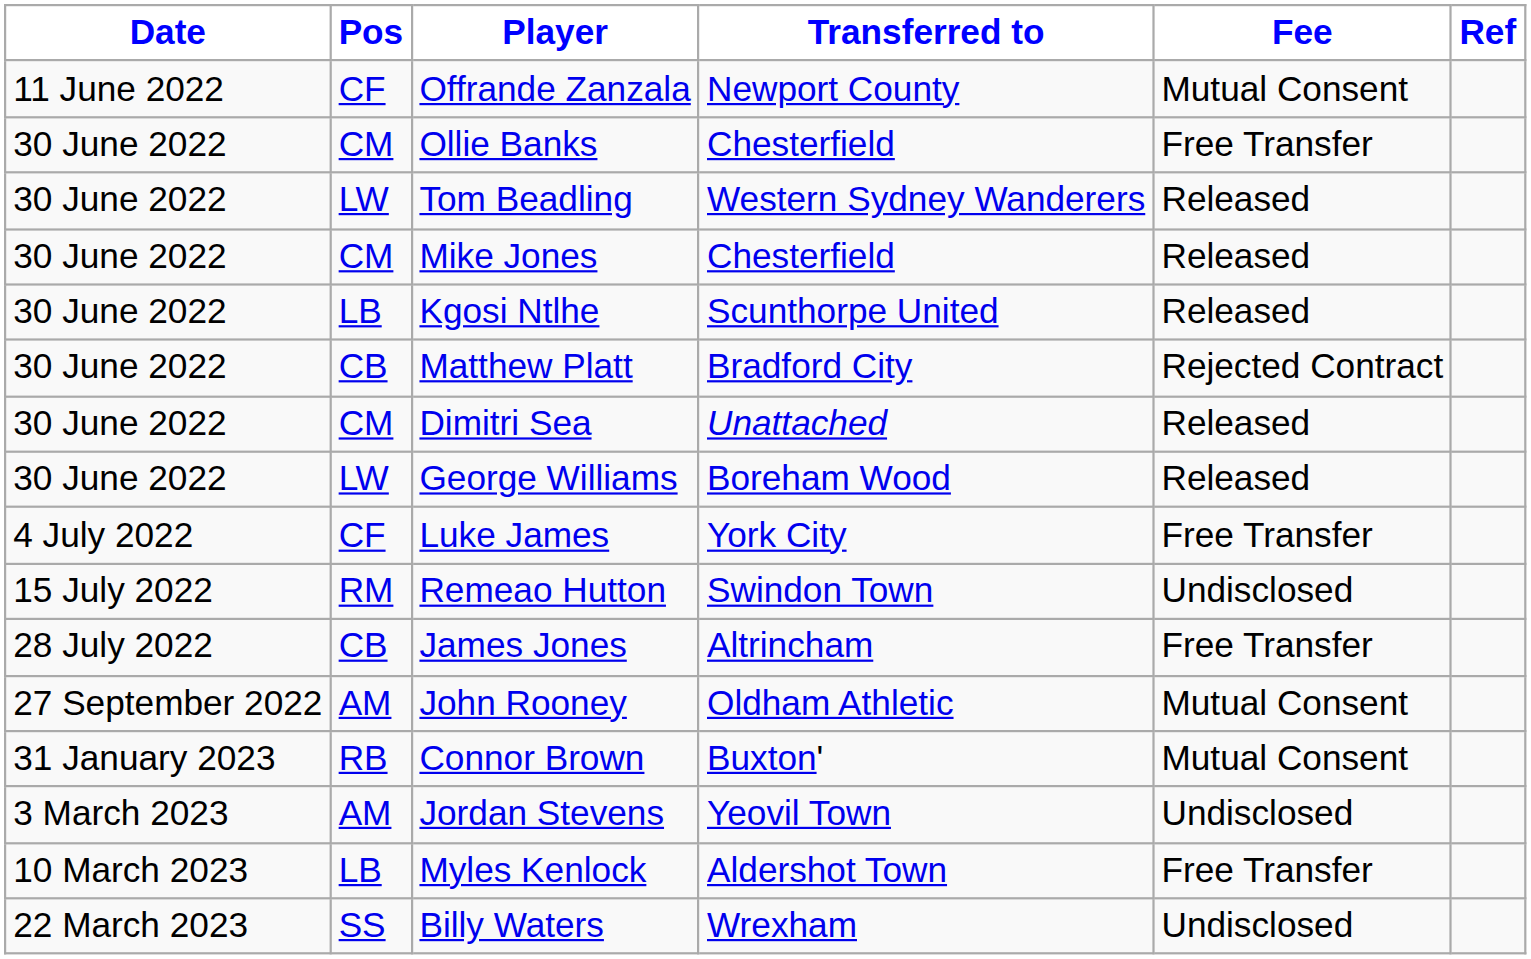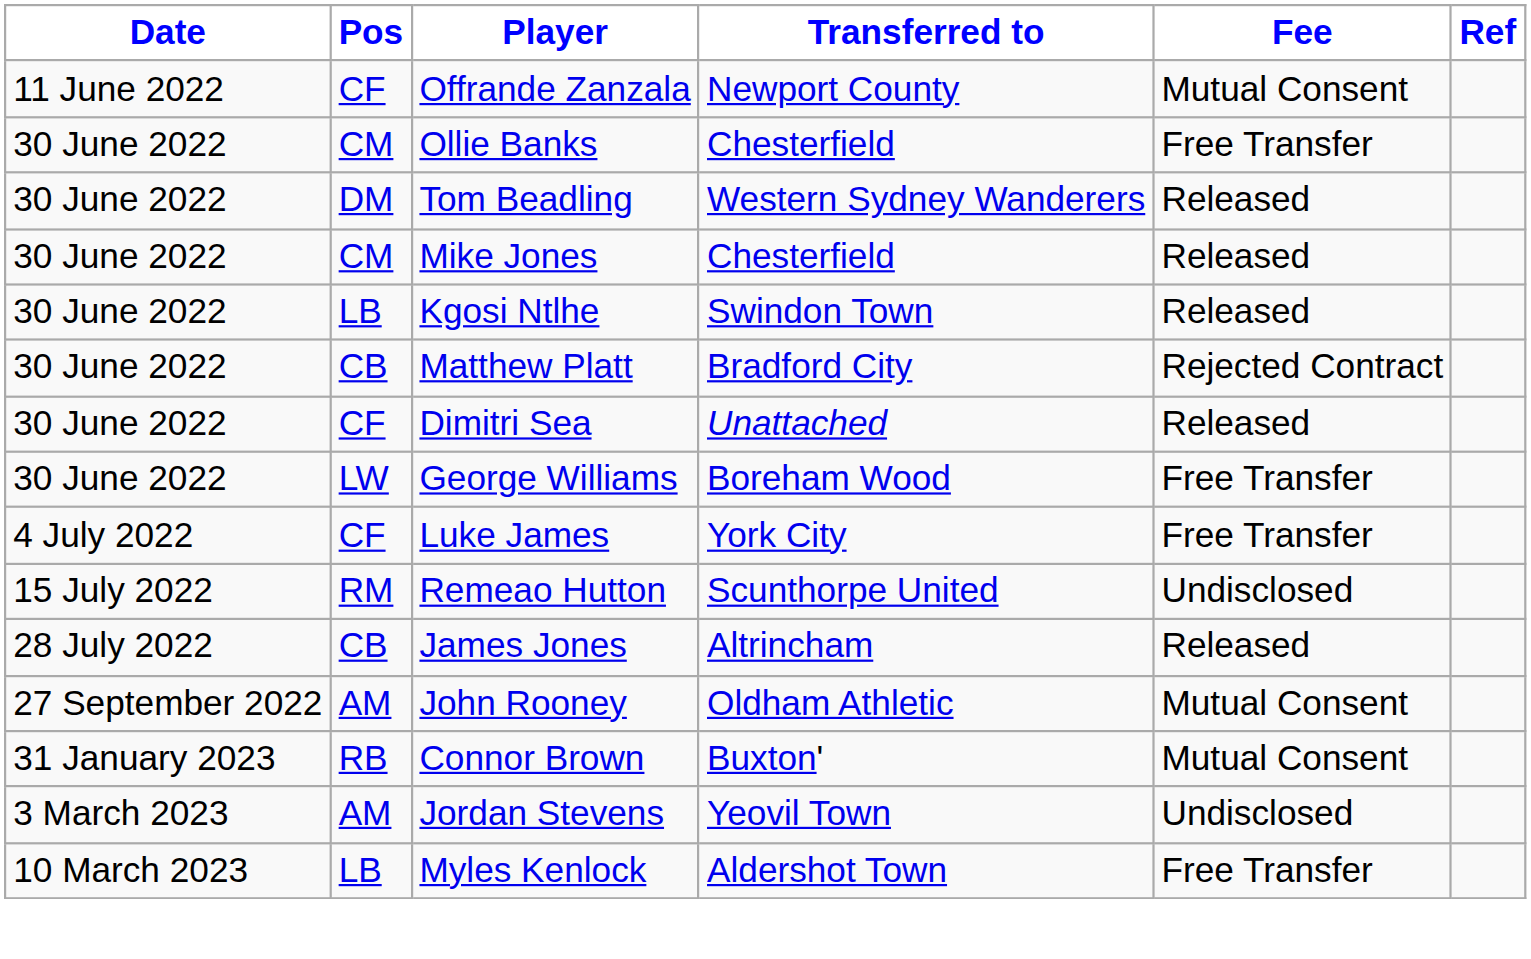(364, 199) LW -> (366, 199) DM
(853, 311) Scunthorpe United -> (820, 311) Swindon Town
(366, 423) CM -> (362, 423) CF
(1236, 479) Released -> (1267, 479) Free Transfer
(820, 590) Swindon Town -> (853, 590) Scunthorpe United
(1267, 646) Free Transfer -> (1236, 646) Released
- row: (512, 925)
